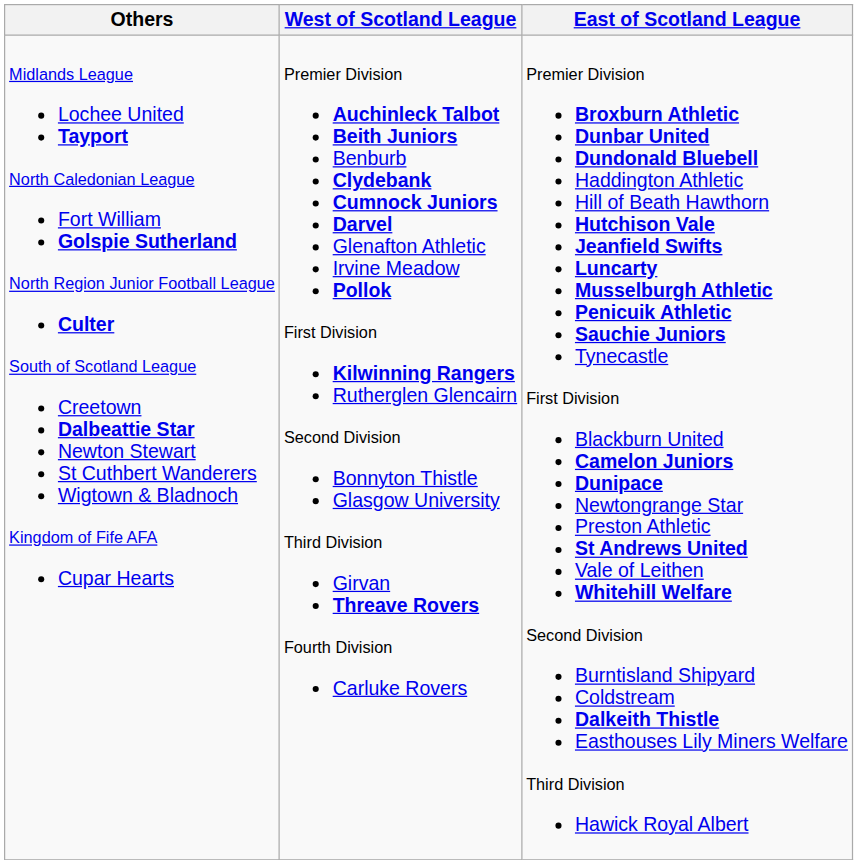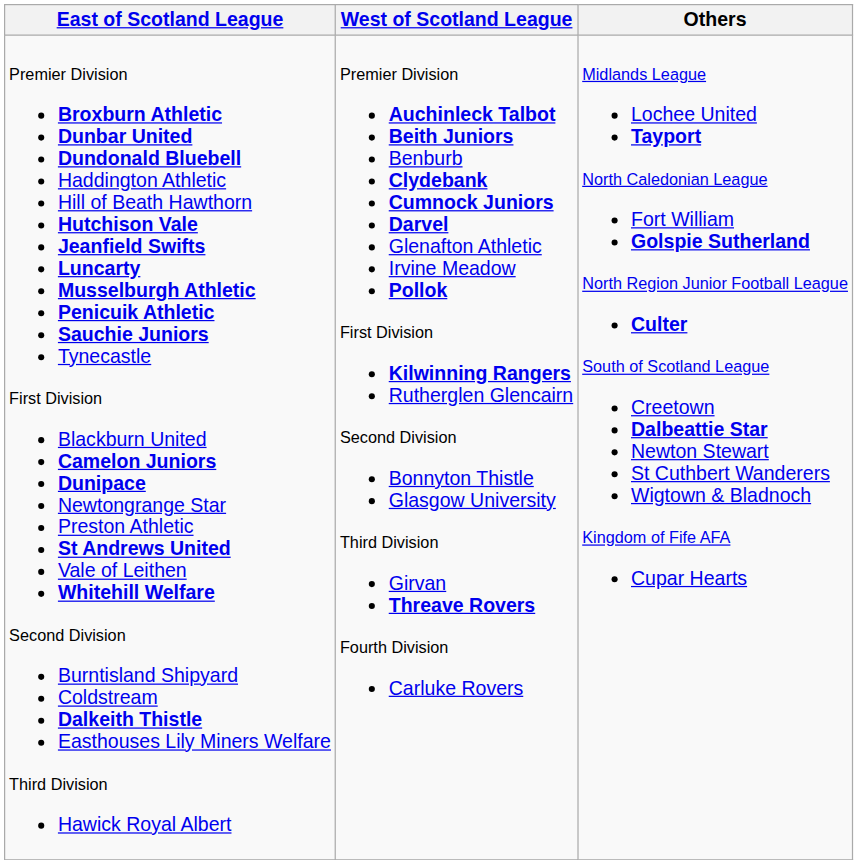columns swapped: (687, 19) <-> (142, 19)
